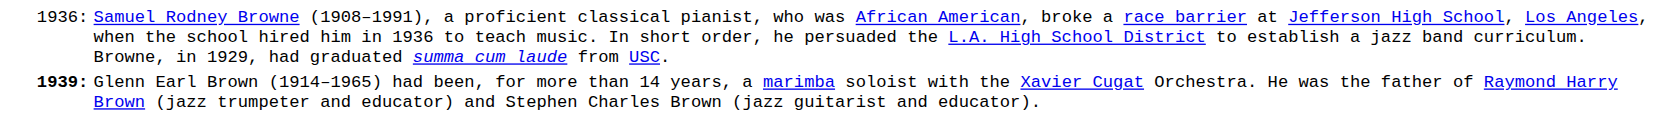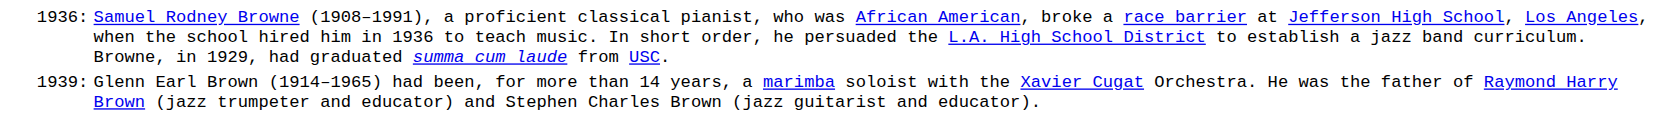(63, 83) bold -> (63, 83) normal
